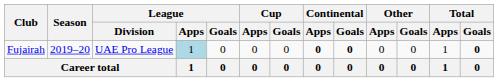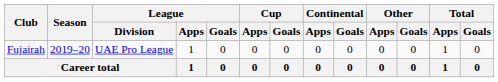(191, 49) lightblue background -> (191, 49) no background
(318, 49) bold -> (318, 49) normal
(350, 49) bold -> (350, 49) normal
(477, 49) bold -> (477, 49) normal
